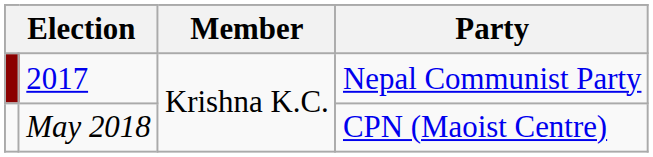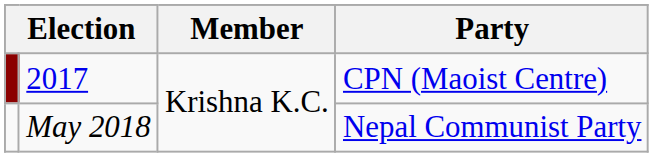(492, 77) Nepal Communist Party -> (475, 77) CPN (Maoist Centre)
(475, 126) CPN (Maoist Centre) -> (492, 126) Nepal Communist Party
